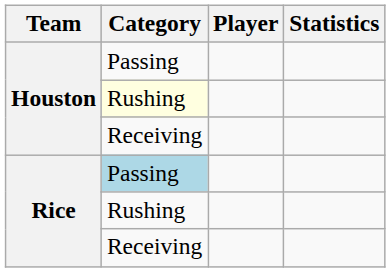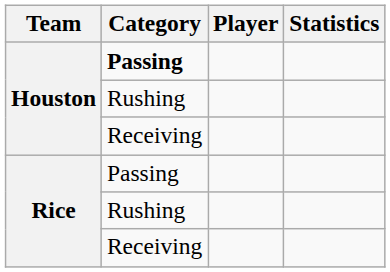(143, 60) normal -> (145, 60) bold
(146, 98) lightyellow background -> (146, 98) no background
(143, 172) lightblue background -> (143, 172) no background
